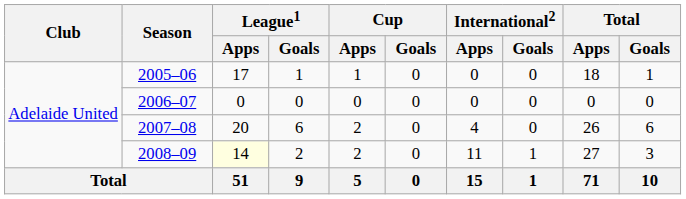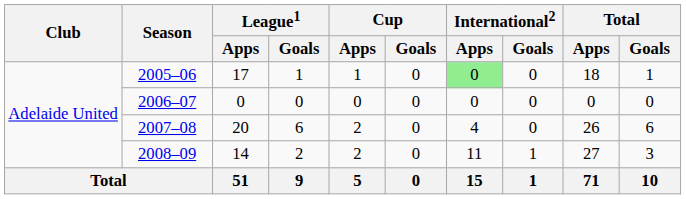(474, 74) no background -> (474, 74) lightgreen background
(241, 154) lightyellow background -> (241, 154) no background
